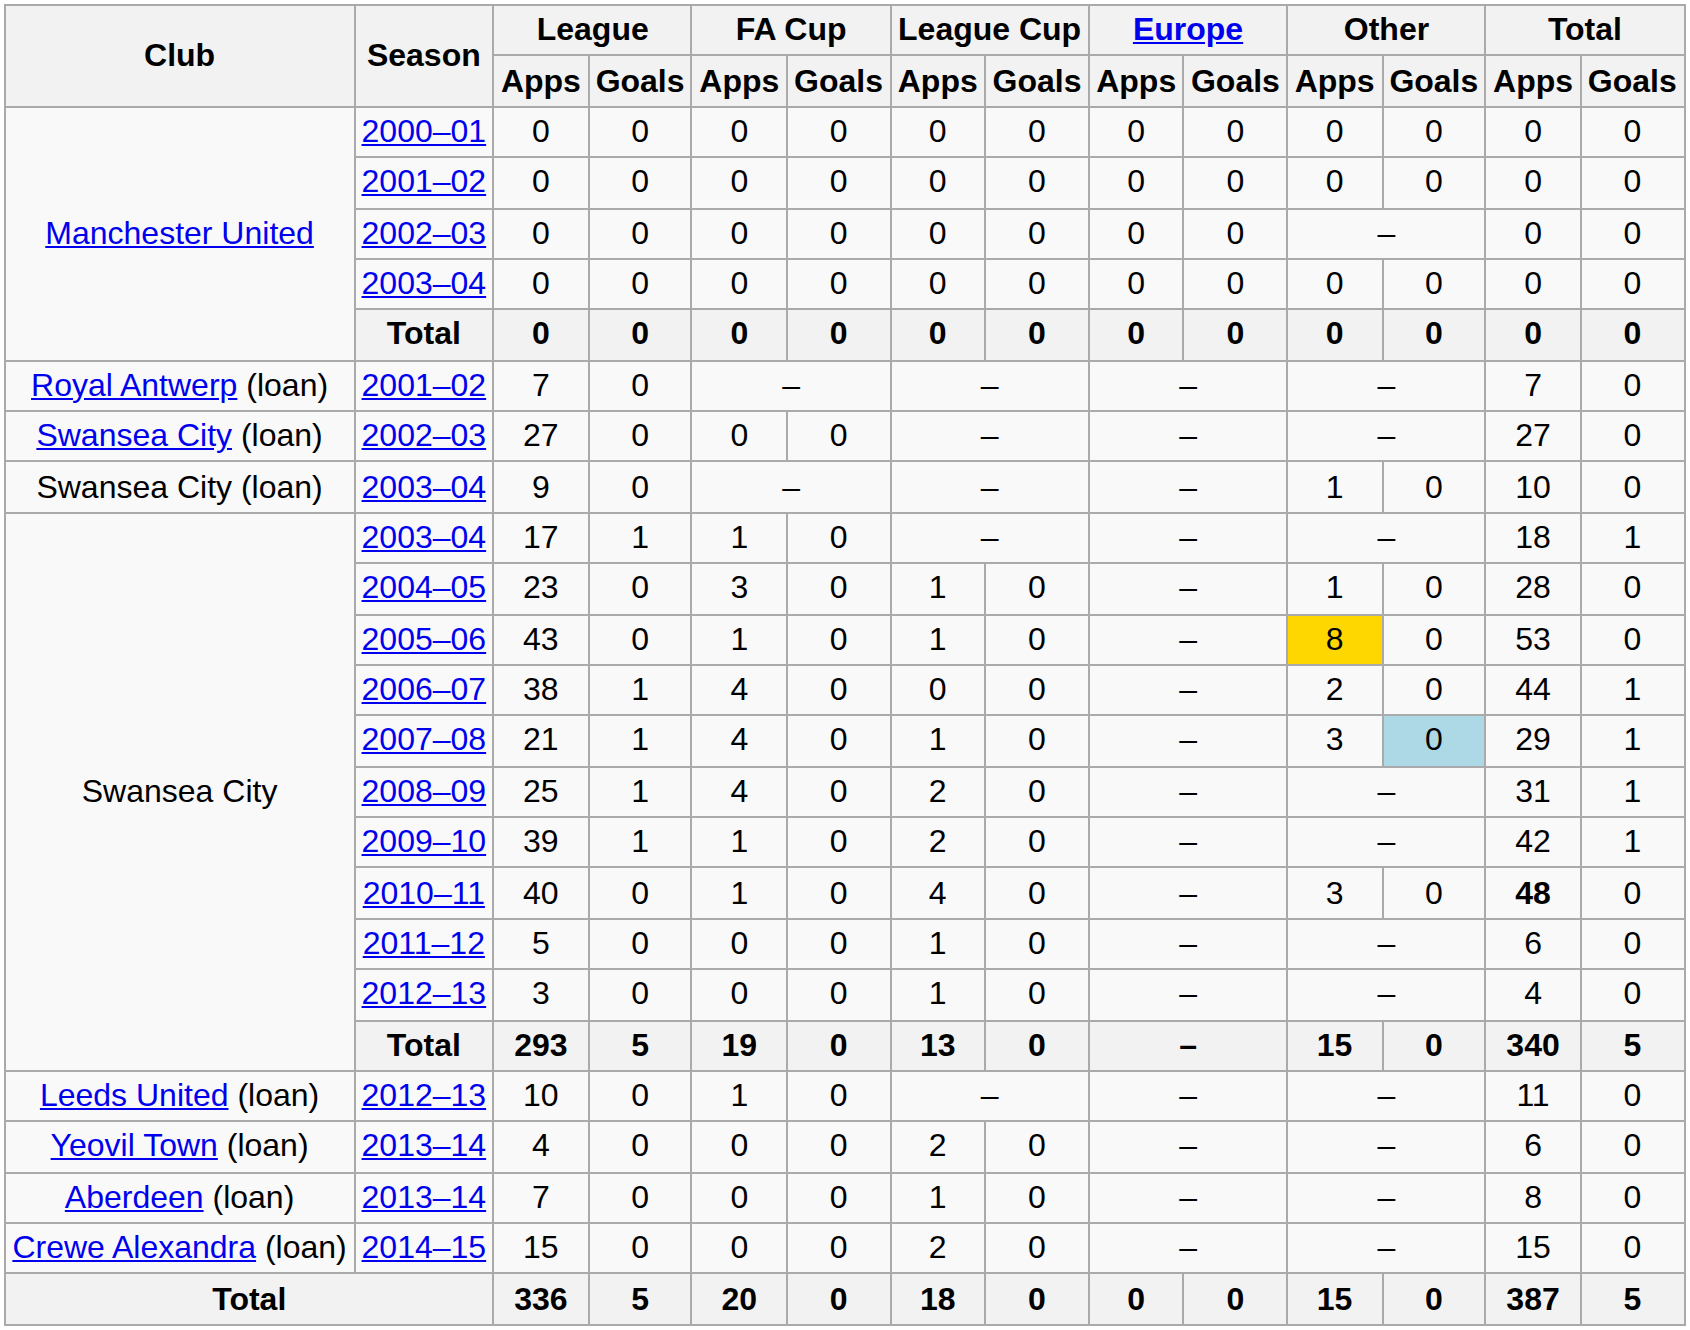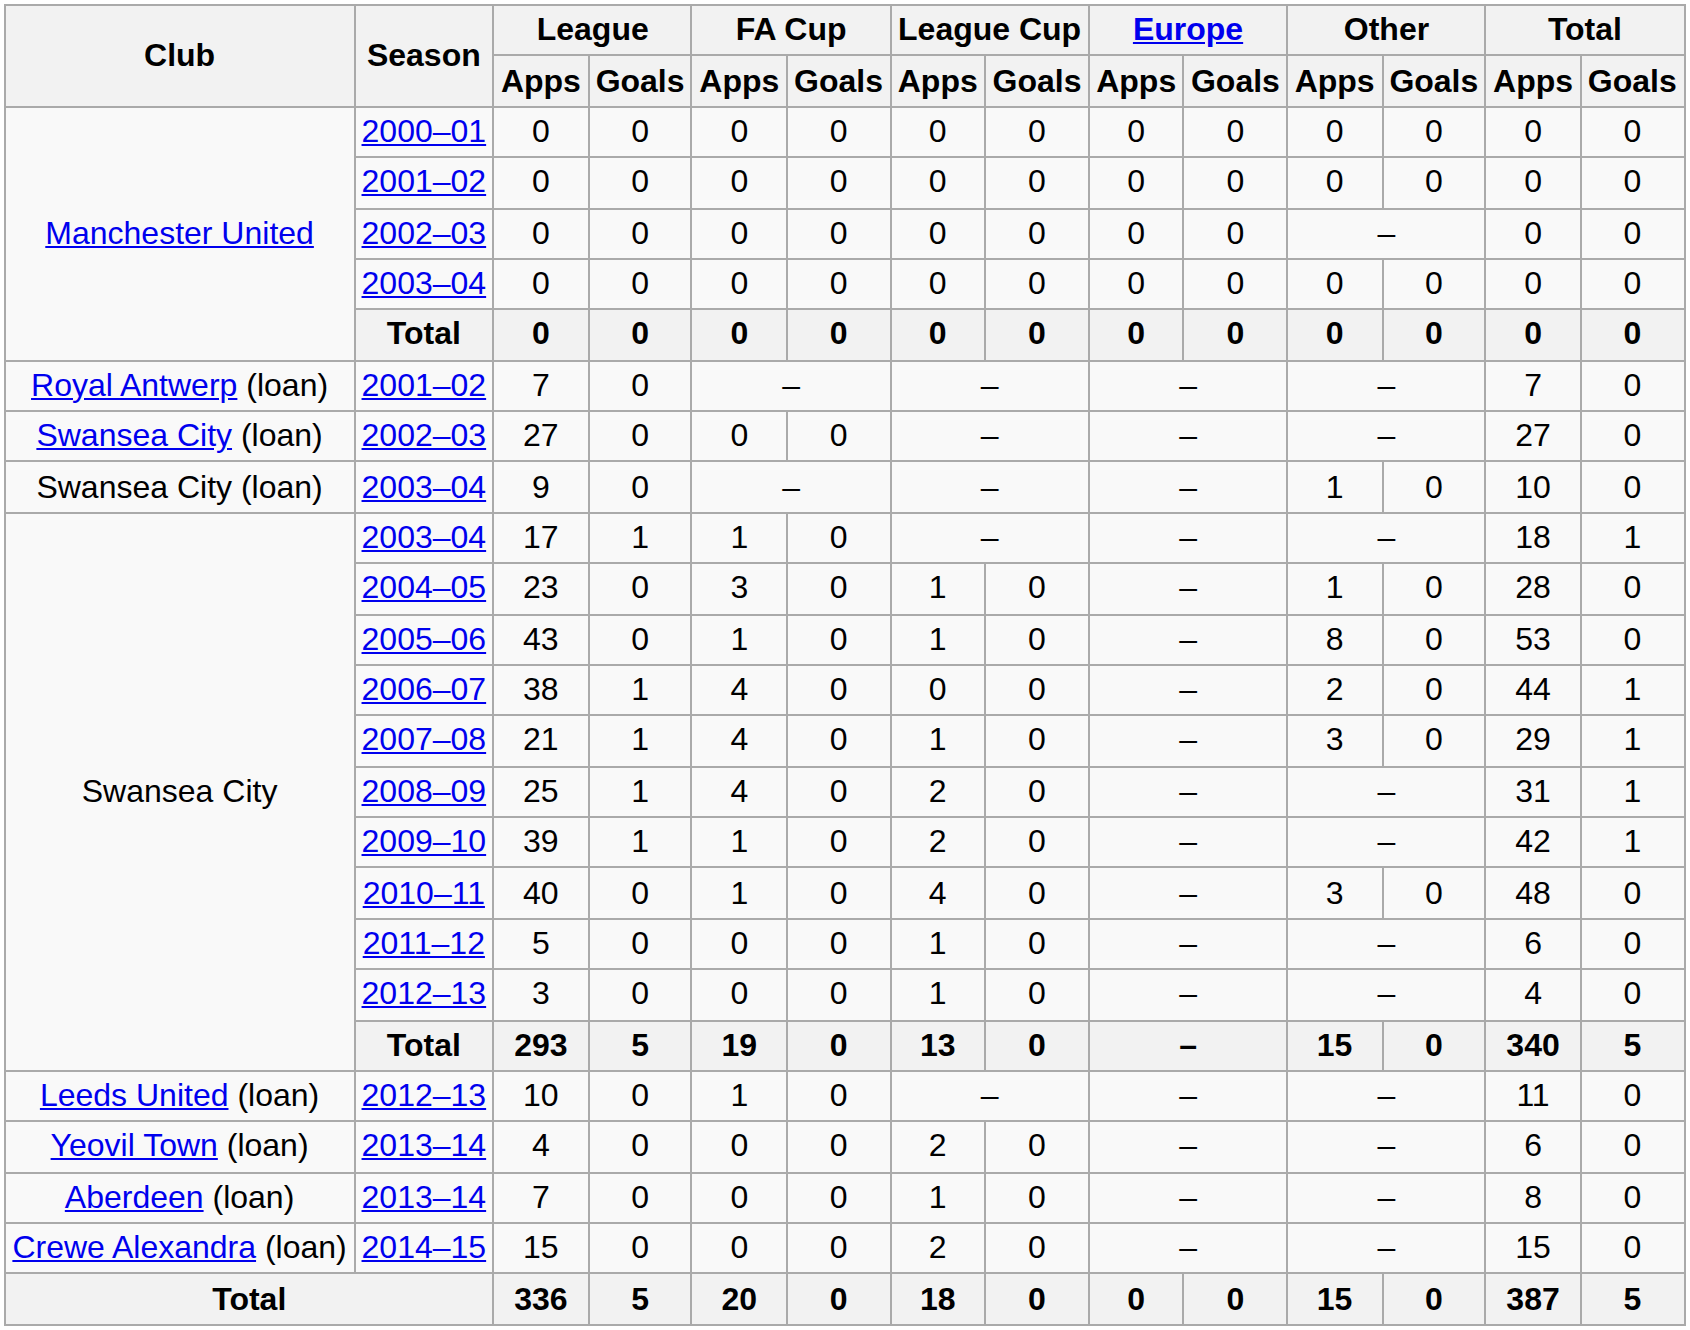(1335, 638) gold background -> (1335, 638) no background
(1434, 740) lightblue background -> (1434, 740) no background
(1533, 892) bold -> (1533, 892) normal
